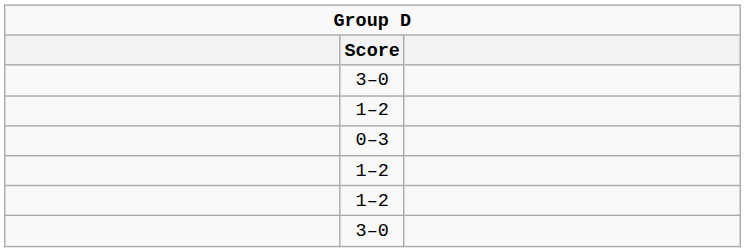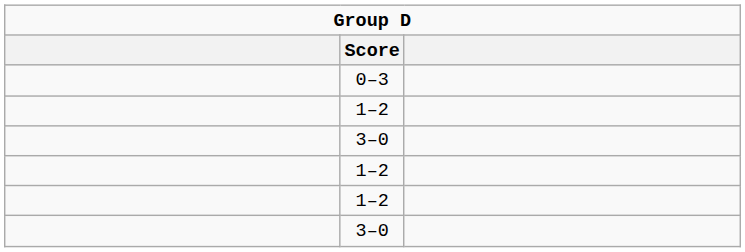(372, 80) 3–0 -> (372, 80) 0–3
(372, 141) 0–3 -> (372, 141) 3–0
